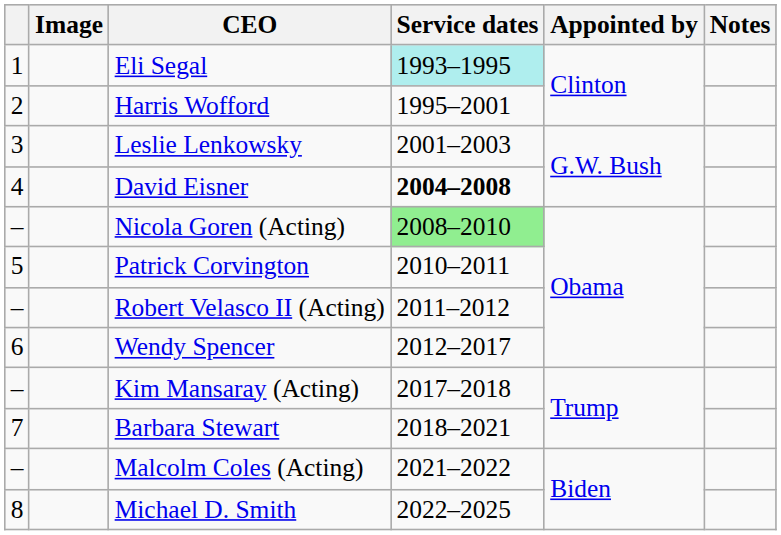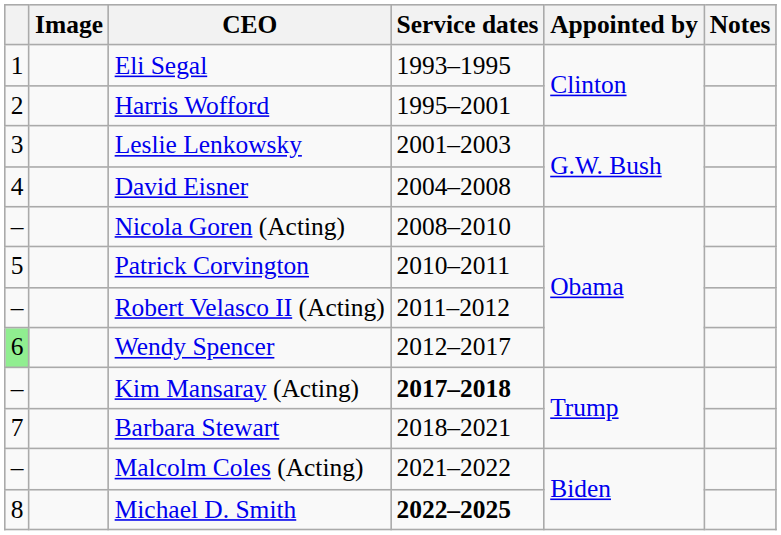(454, 65) paleturquoise background -> (454, 65) no background
(454, 186) bold -> (454, 186) normal
(454, 226) lightgreen background -> (454, 226) no background
(17, 347) no background -> (17, 347) lightgreen background
(454, 387) normal -> (454, 387) bold
(454, 508) normal -> (454, 508) bold
